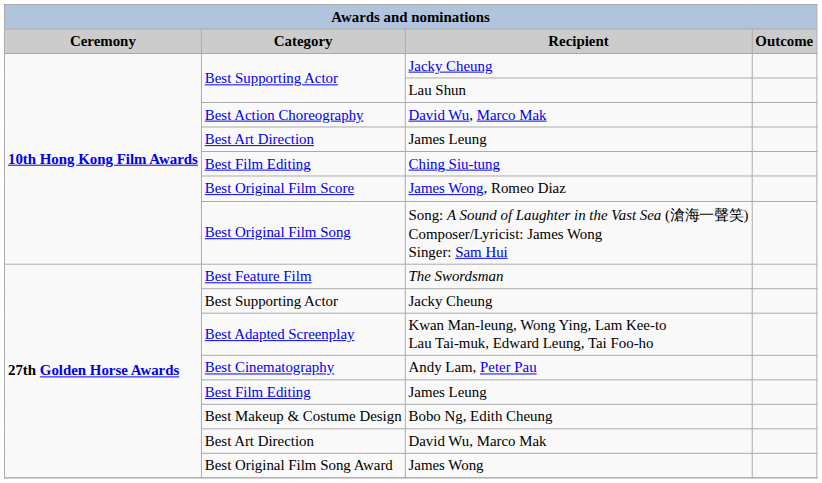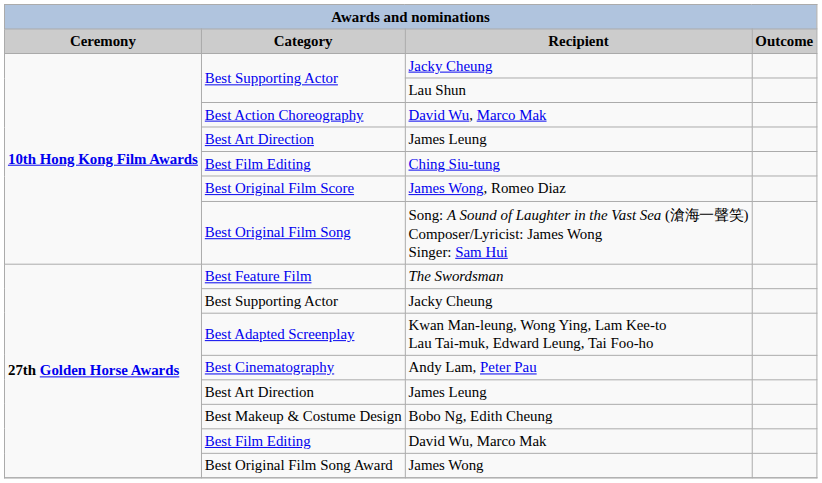(258, 392) Best Film Editing -> (259, 392) Best Art Direction
(259, 441) Best Art Direction -> (258, 441) Best Film Editing
